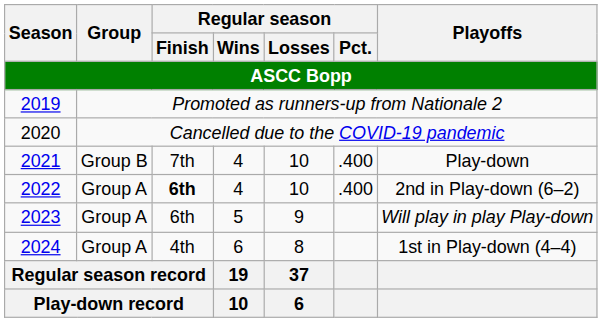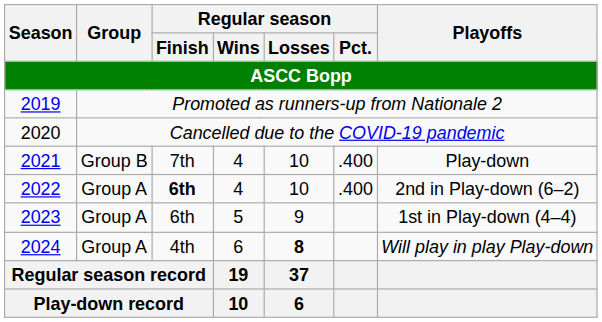(487, 218) Will play in play Play-down -> (487, 218) 1st in Play-down (4–4)
(299, 246) normal -> (299, 246) bold
(487, 246) 1st in Play-down (4–4) -> (487, 246) Will play in play Play-down
